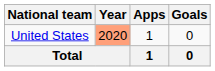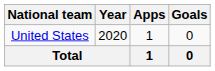(113, 35) lightsalmon background -> (113, 35) no background
